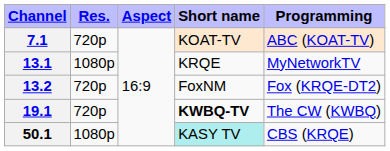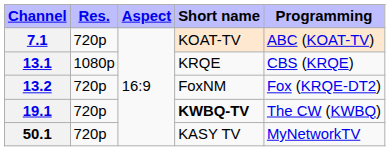(314, 63) MyNetworkTV -> (310, 63) CBS (KRQE)
(94, 134) 1080p -> (90, 134) 720p
(209, 134) paleturquoise background -> (209, 134) no background
(310, 134) CBS (KRQE) -> (314, 134) MyNetworkTV
